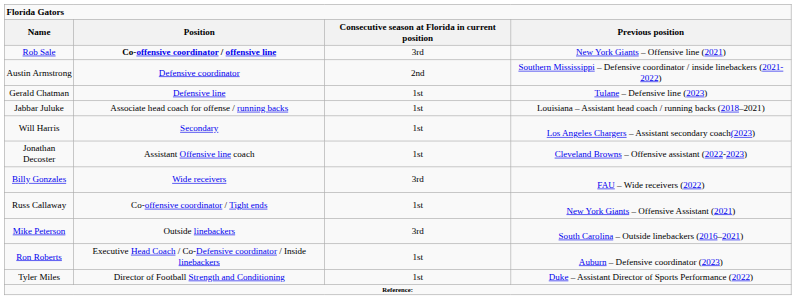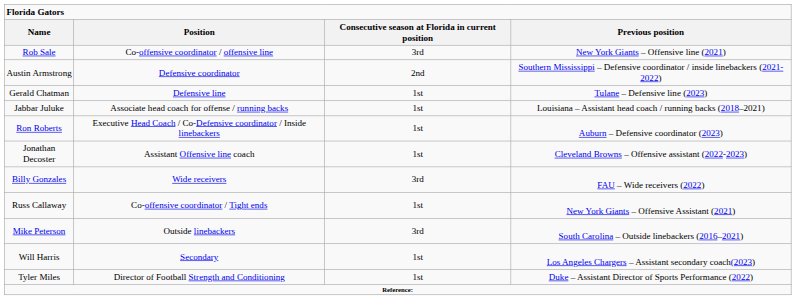(199, 53) bold -> (199, 53) normal
rows swapped: (39, 128) <-> (39, 257)
